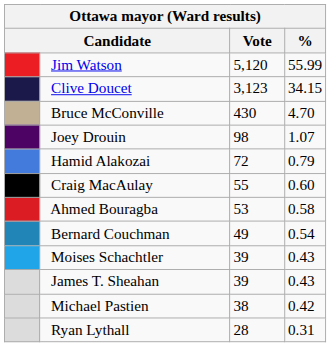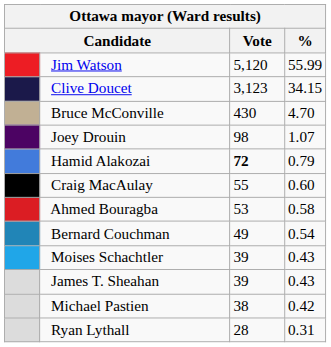(241, 161) normal -> (241, 161) bold
